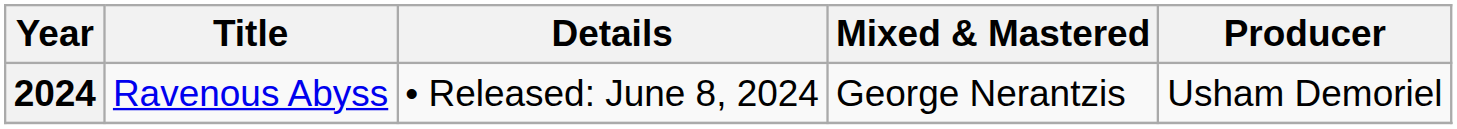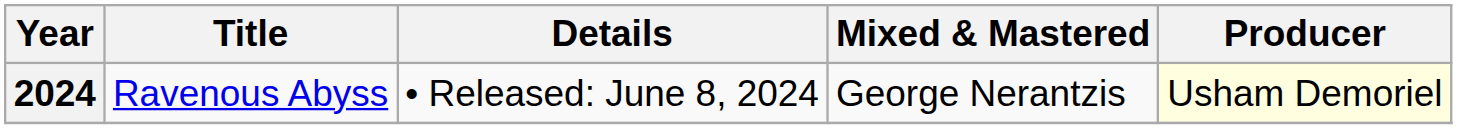(1305, 92) no background -> (1305, 92) lightyellow background
